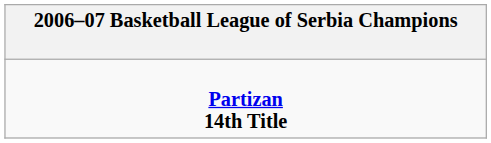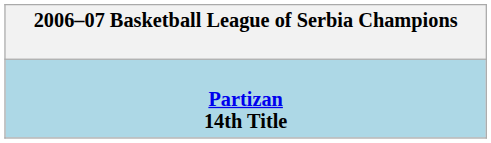(246, 109) no background -> (246, 109) lightblue background
